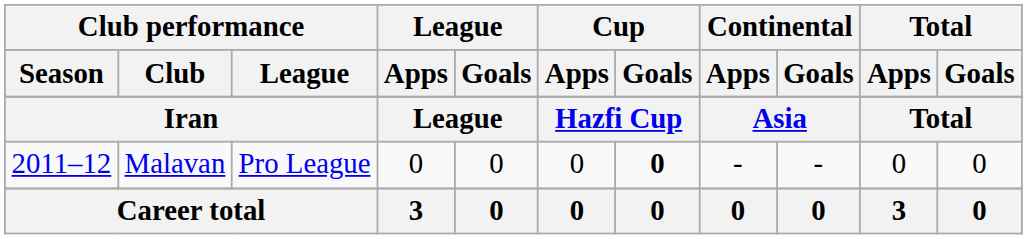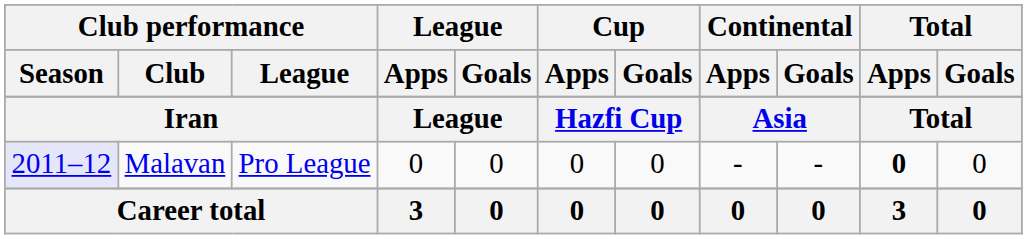(61, 164) no background -> (61, 164) lavender background
(657, 164) bold -> (657, 164) normal
(899, 164) normal -> (899, 164) bold
